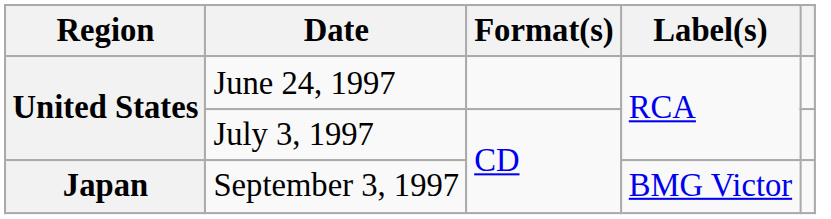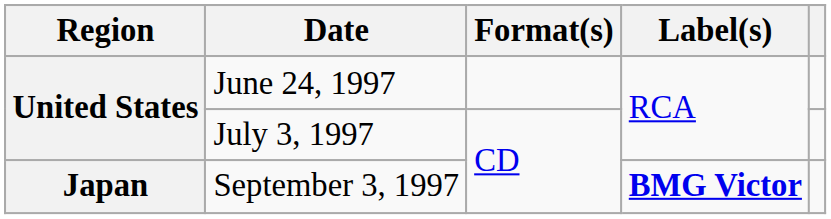(710, 185) normal -> (715, 185) bold
